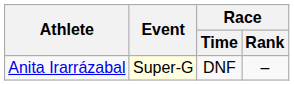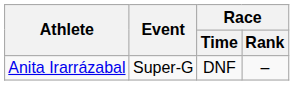(163, 68) lightyellow background -> (163, 68) no background
